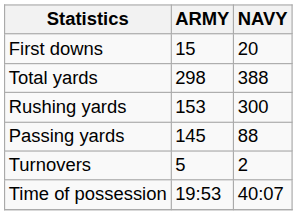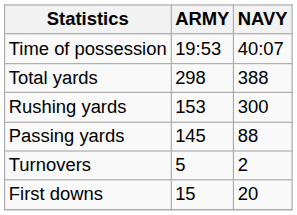rows swapped: (56, 48) <-> (88, 194)
